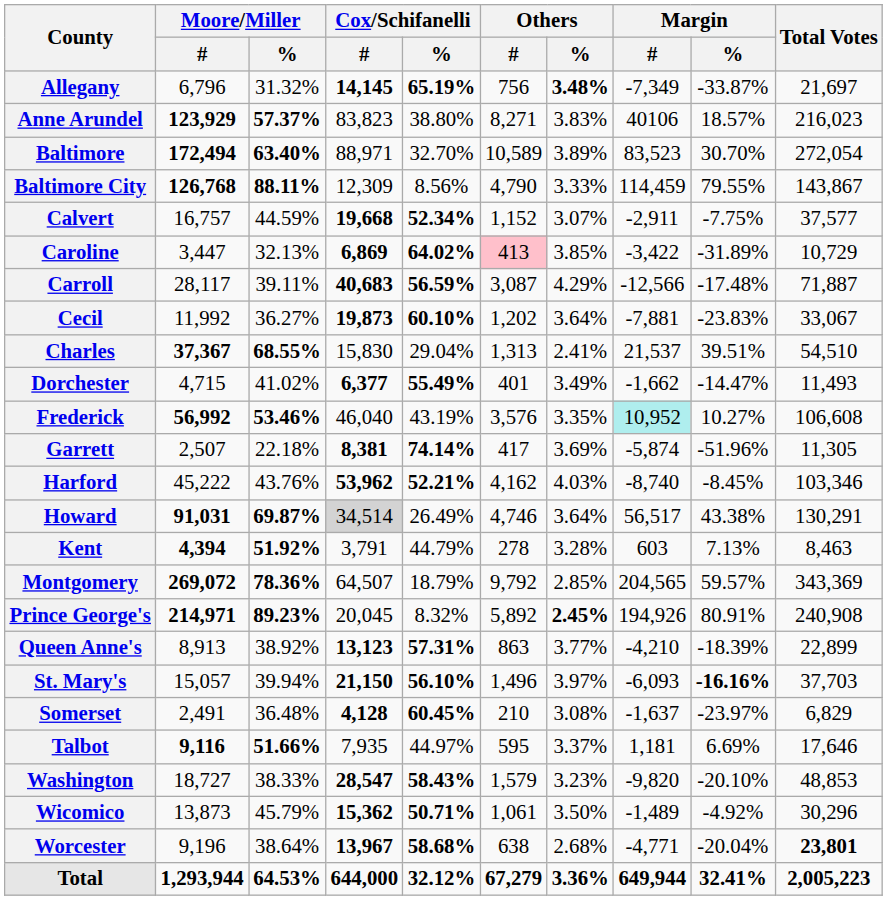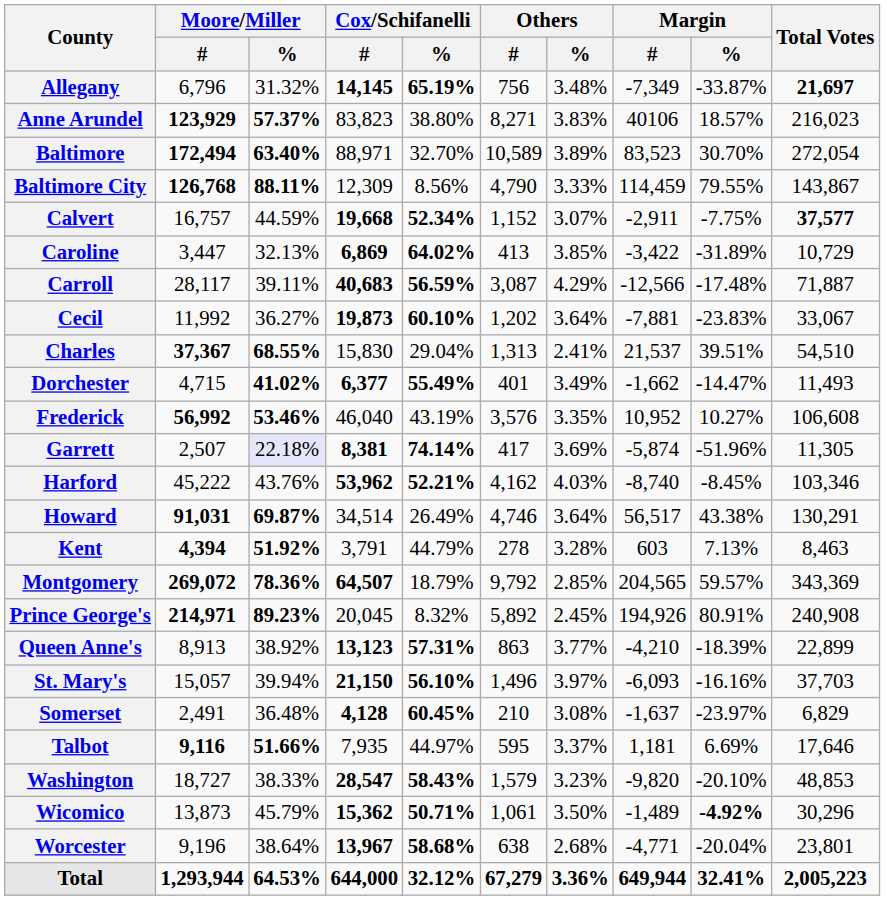(580, 86) bold -> (580, 86) normal
(829, 86) normal -> (825, 86) bold
(829, 218) normal -> (825, 218) bold
(513, 251) pink background -> (513, 251) no background
(287, 383) normal -> (287, 383) bold
(652, 416) paleturquoise background -> (652, 416) no background
(287, 449) no background -> (287, 449) lavender background
(364, 515) lightgrey background -> (364, 515) no background
(364, 581) normal -> (364, 581) bold
(580, 614) bold -> (580, 614) normal
(733, 680) bold -> (731, 680) normal
(733, 812) normal -> (731, 812) bold
(829, 845) bold -> (825, 845) normal
